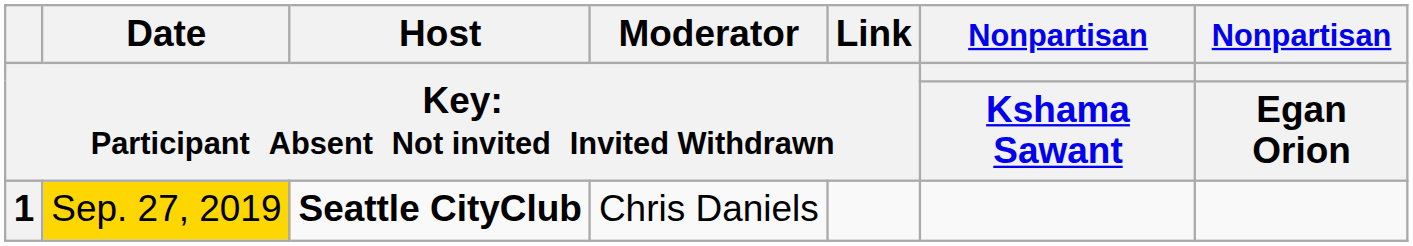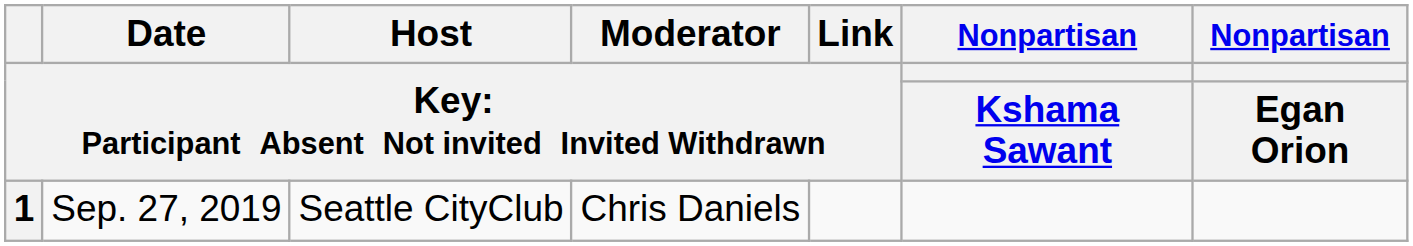(166, 209) gold background -> (166, 209) no background
(440, 209) bold -> (431, 209) normal
